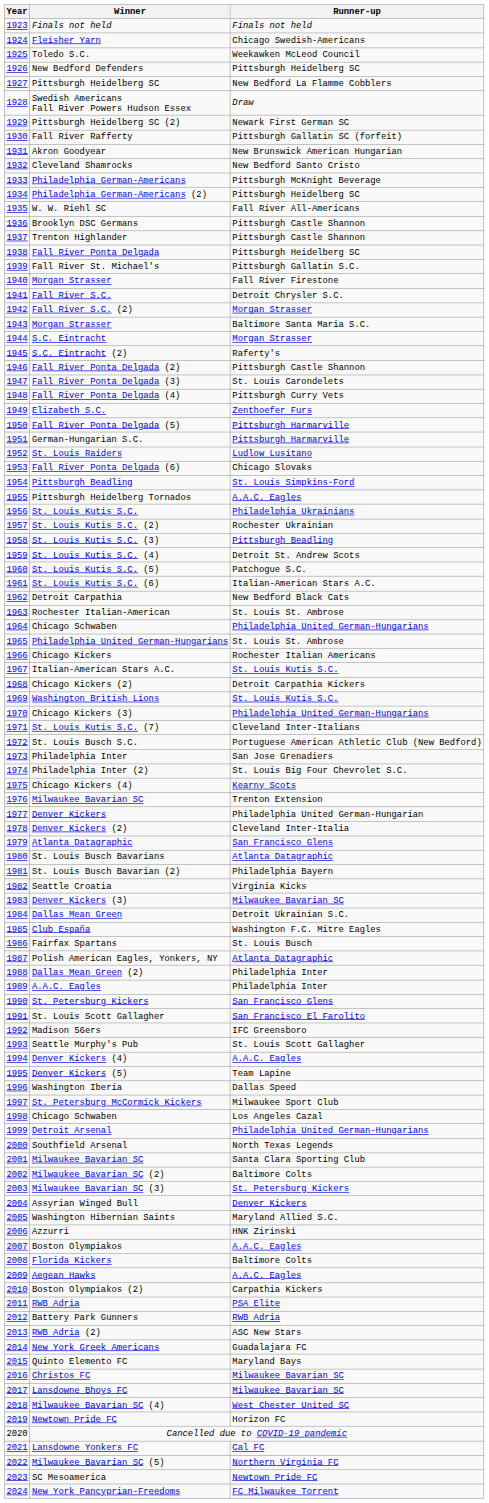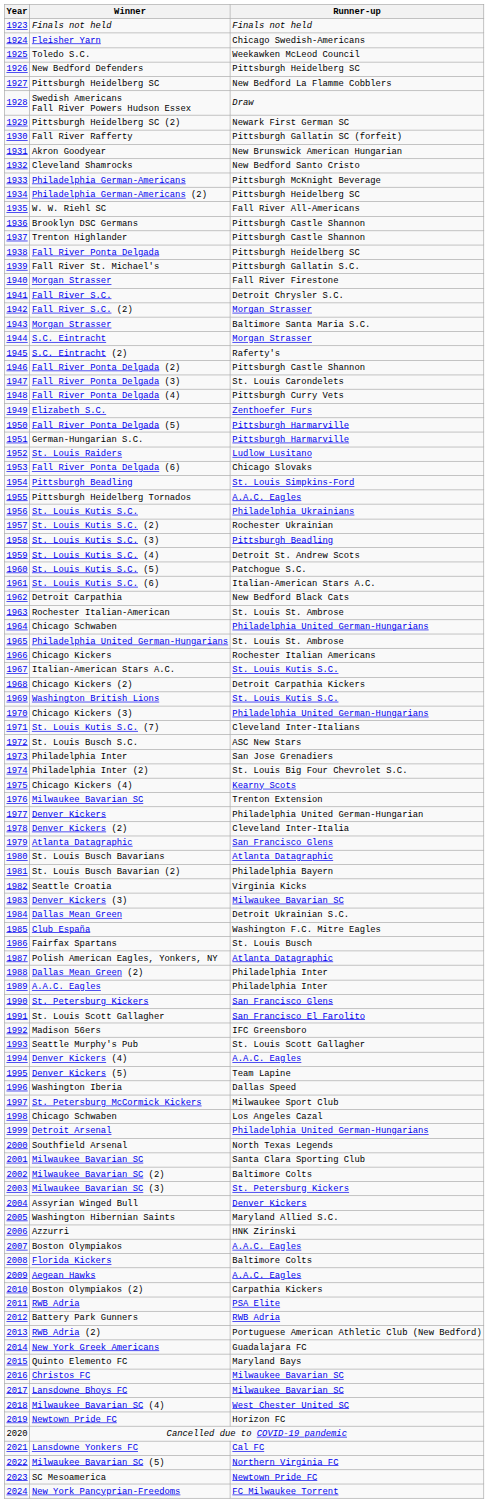(357, 742) Portuguese American Athletic Club (New Bedford) -> (267, 742) ASC New Stars
(267, 1333) ASC New Stars -> (357, 1333) Portuguese American Athletic Club (New Bedford)
